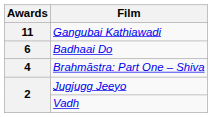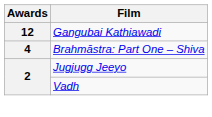(27, 31) 11 -> (27, 31) 12
- row: (83, 49)
